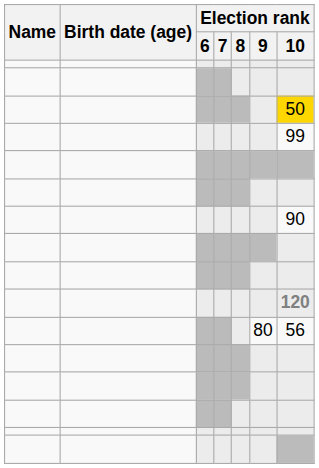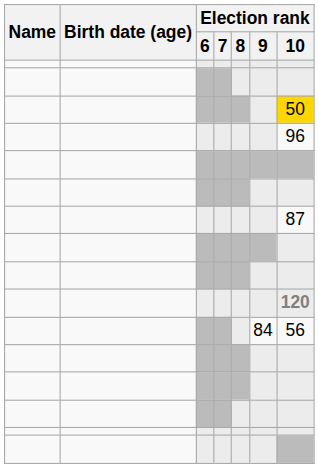(295, 137) 99 -> (295, 137) 96
(295, 219) 90 -> (295, 219) 87
(263, 330) 80 -> (263, 330) 84
